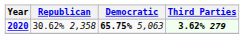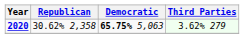(202, 26) bold -> (202, 26) normal
